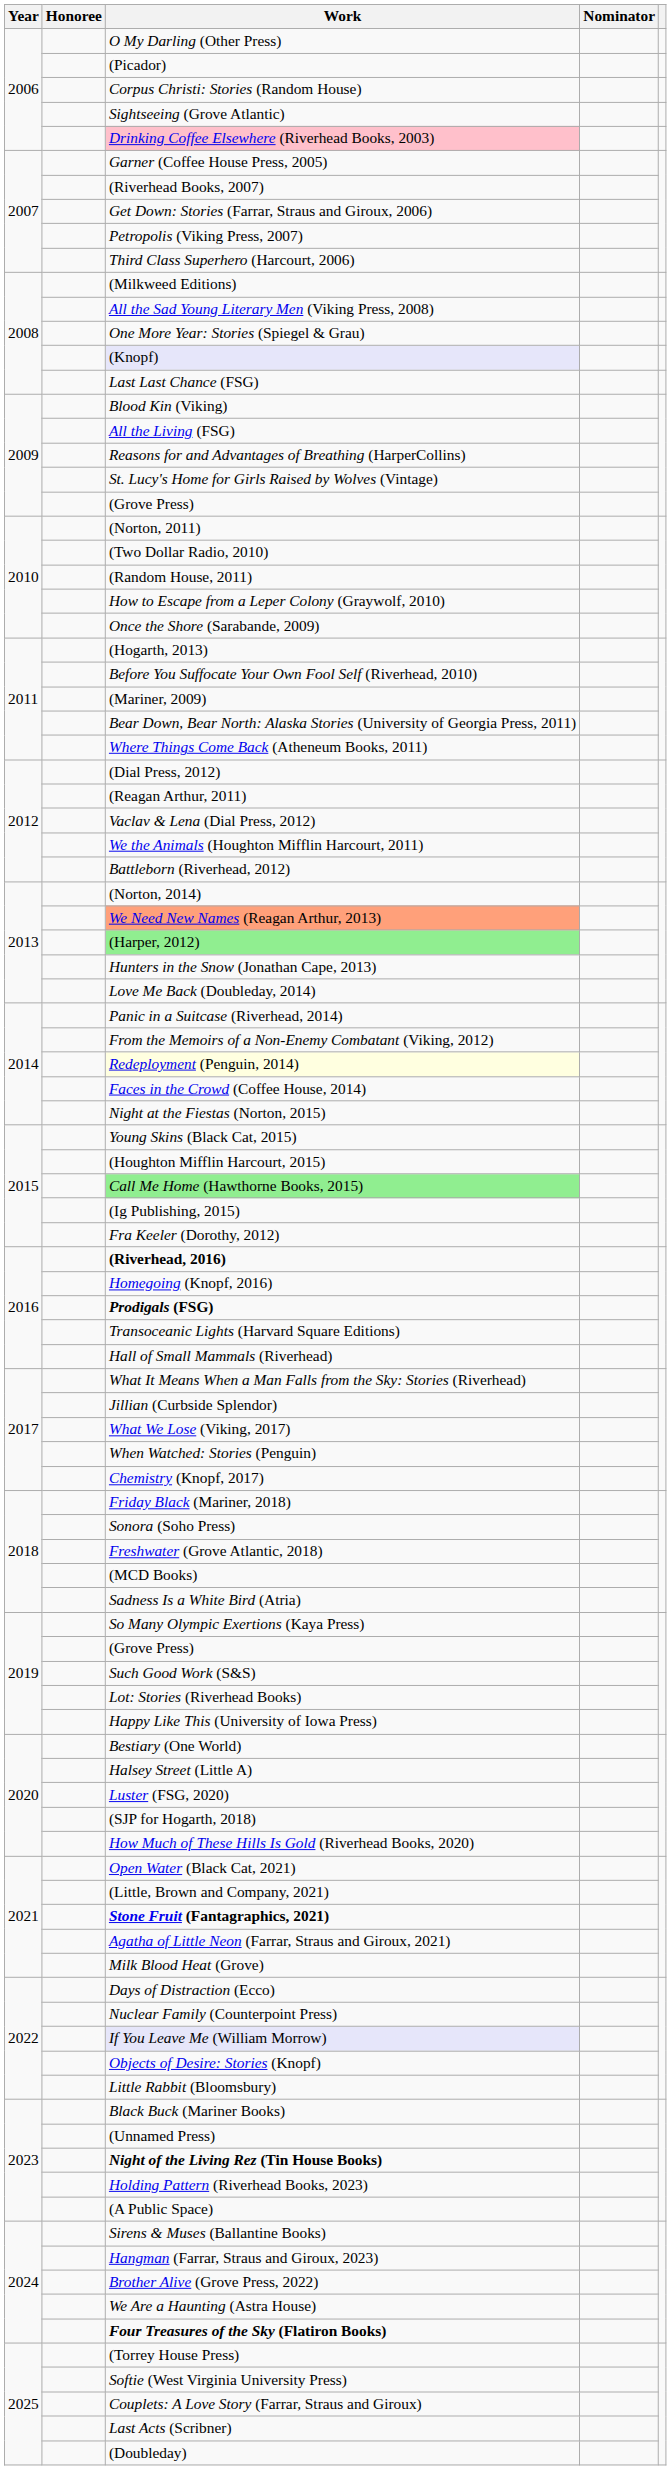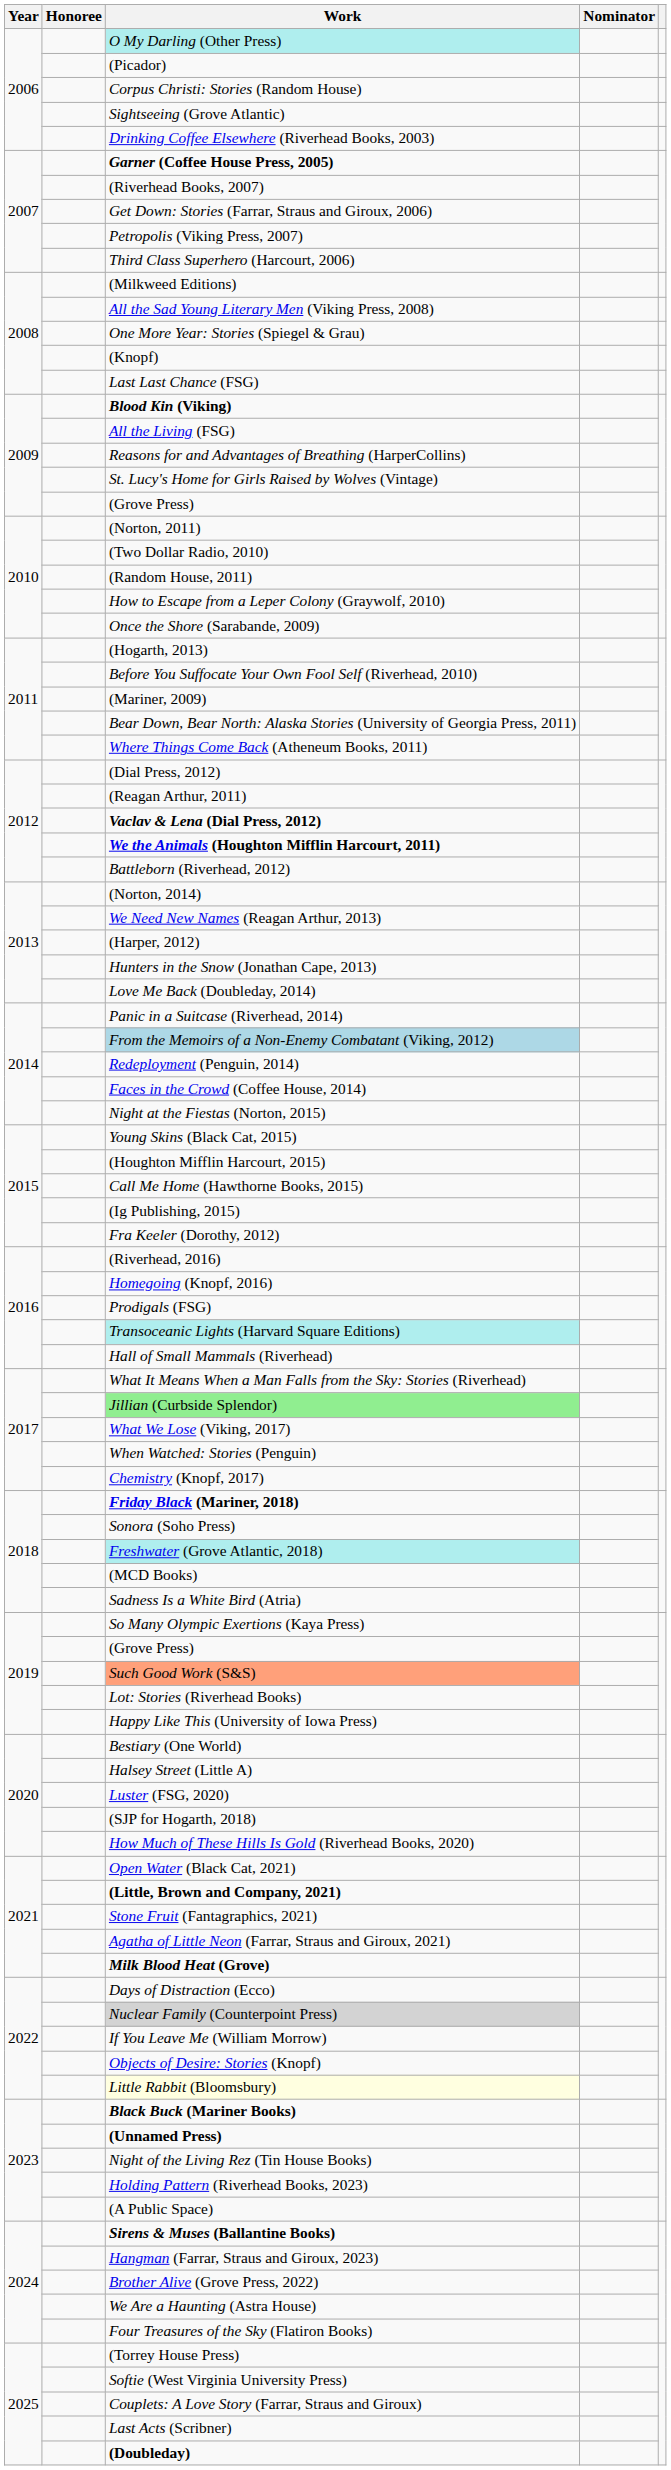(195, 41) no background -> (195, 41) paleturquoise background
(272, 138) pink background -> (272, 138) no background
(218, 162) normal -> (221, 162) bold
(134, 357) lavender background -> (134, 357) no background
(168, 406) normal -> (170, 406) bold
(212, 820) normal -> (215, 820) bold
(266, 844) normal -> (275, 844) bold
(245, 917) lightsalmon background -> (245, 917) no background
(154, 942) lightgreen background -> (154, 942) no background
(301, 1039) no background -> (301, 1039) lightblue background
(204, 1064) lightyellow background -> (204, 1064) no background
(236, 1185) lightgreen background -> (236, 1185) no background
(167, 1259) bold -> (165, 1259) normal
(161, 1307) bold -> (160, 1307) normal
(254, 1332) no background -> (254, 1332) paleturquoise background
(193, 1405) no background -> (193, 1405) lightgreen background
(200, 1502) normal -> (204, 1502) bold
(216, 1551) no background -> (216, 1551) paleturquoise background
(182, 1673) no background -> (182, 1673) lightsalmon background
(219, 1892) normal -> (225, 1892) bold
(219, 1916) bold -> (213, 1916) normal
(186, 1965) normal -> (189, 1965) bold
(223, 2014) no background -> (223, 2014) lightgrey background
(218, 2038) lavender background -> (218, 2038) no background
(193, 2087) no background -> (193, 2087) lightyellow background
(197, 2111) normal -> (202, 2111) bold
(162, 2135) normal -> (165, 2136) bold
(246, 2160) bold -> (240, 2160) normal
(217, 2233) normal -> (222, 2233) bold
(248, 2330) bold -> (241, 2330) normal
(148, 2452) normal -> (149, 2452) bold
